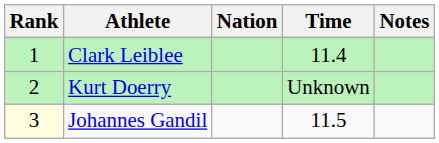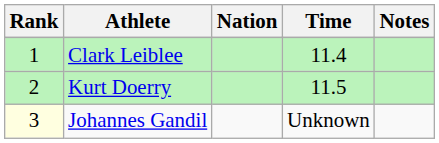(328, 87) Unknown -> (328, 87) 11.5
(328, 120) 11.5 -> (328, 120) Unknown
